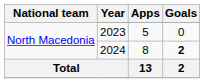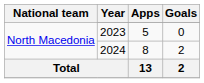(181, 50) bold -> (181, 50) normal
